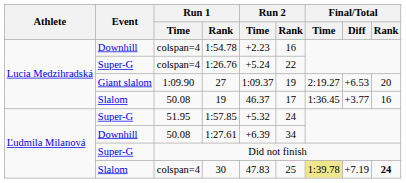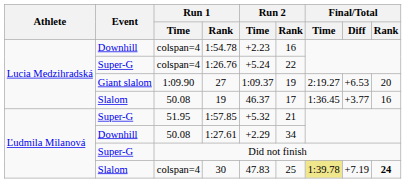(291, 117) 24 -> (291, 117) 21
(258, 134) +6.39 -> (258, 134) +2.29
